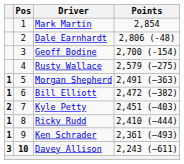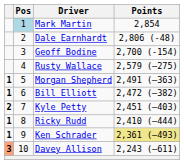(23, 25) no background -> (23, 25) lightblue background
(147, 135) no background -> (147, 135) khaki background
(9, 149) no background -> (9, 149) lightsalmon background
(23, 149) bold -> (23, 149) normal
